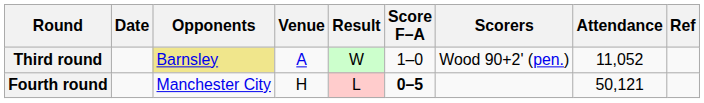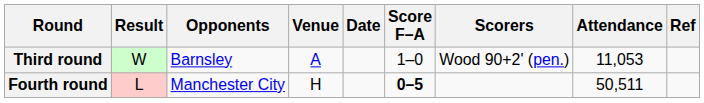columns swapped: (132, 25) <-> (356, 25)
(187, 60) khaki background -> (201, 60) no background
(620, 60) 11,052 -> (620, 60) 11,053
(620, 85) 50,121 -> (620, 85) 50,511
